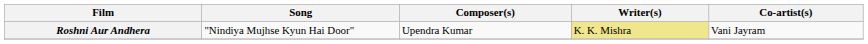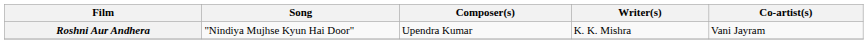(602, 30) khaki background -> (602, 30) no background
